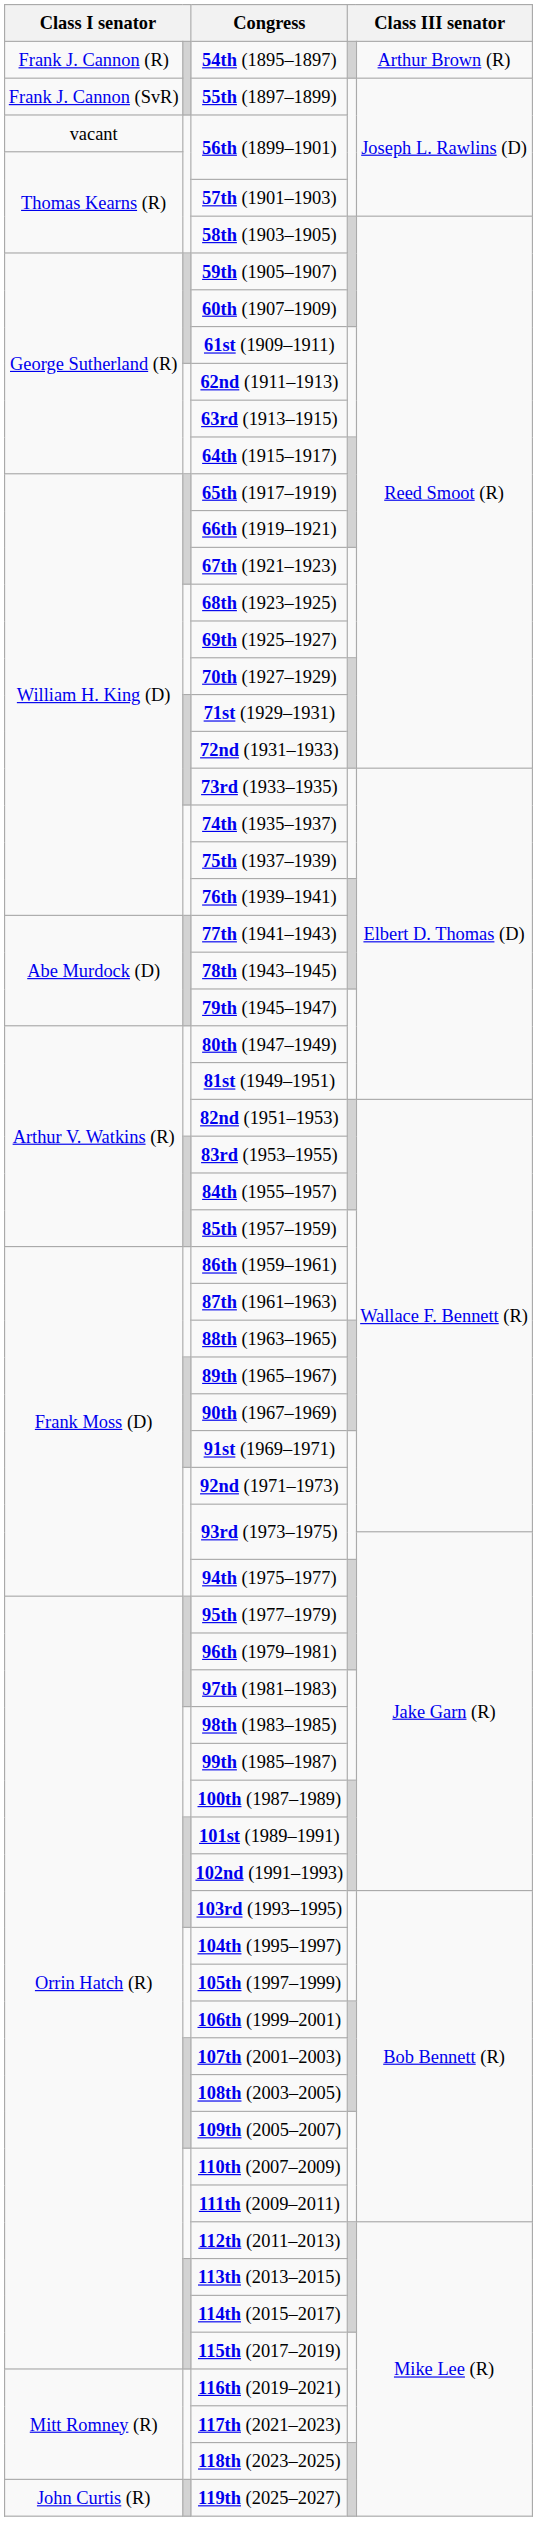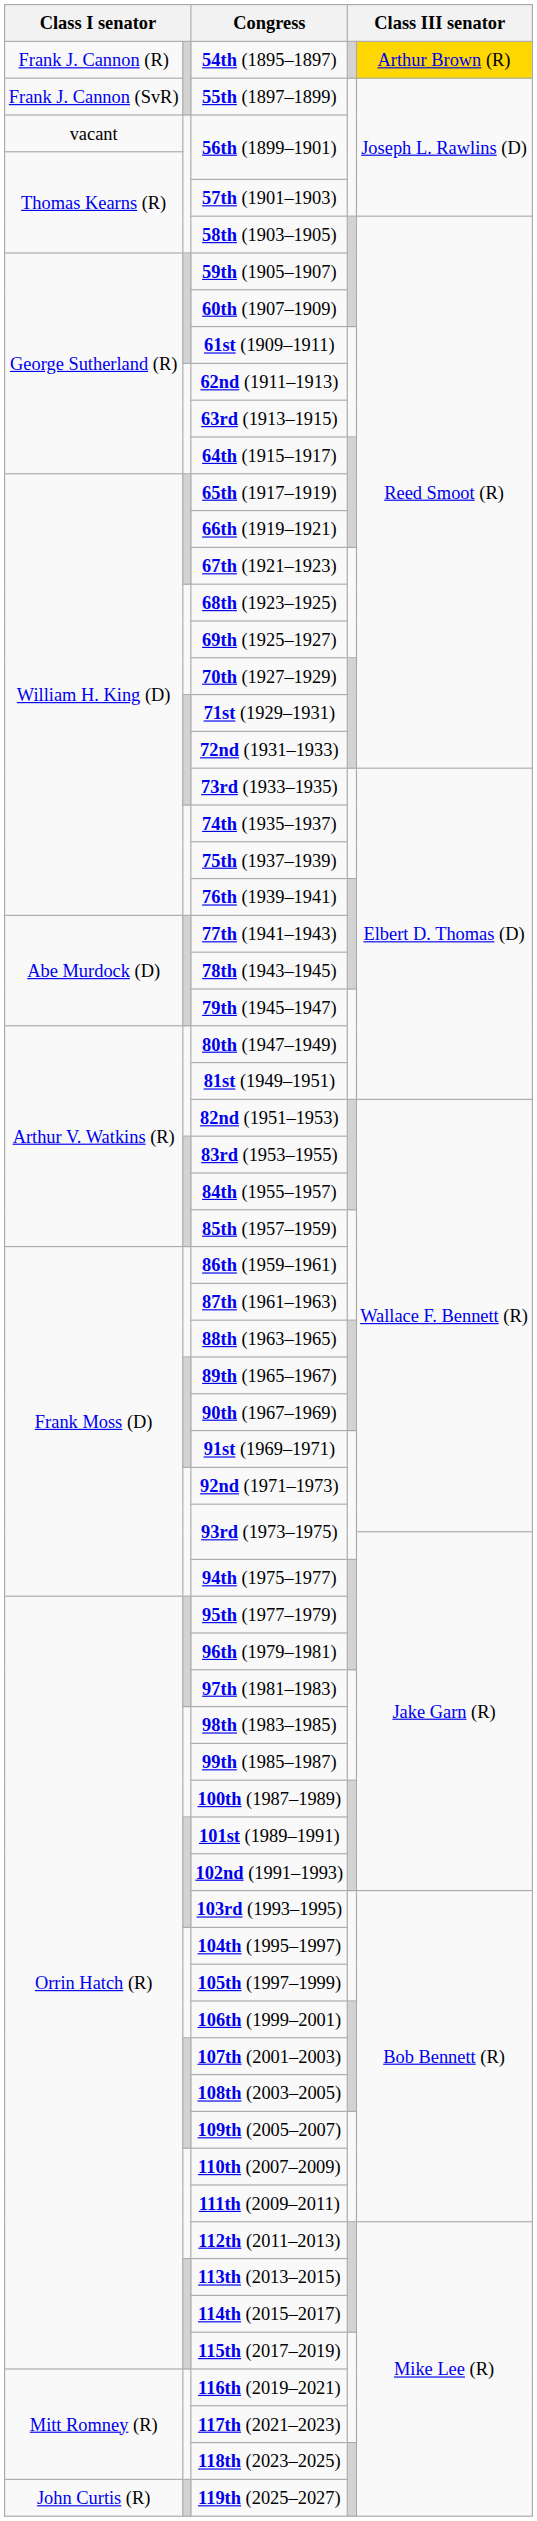(444, 59) no background -> (444, 59) gold background
